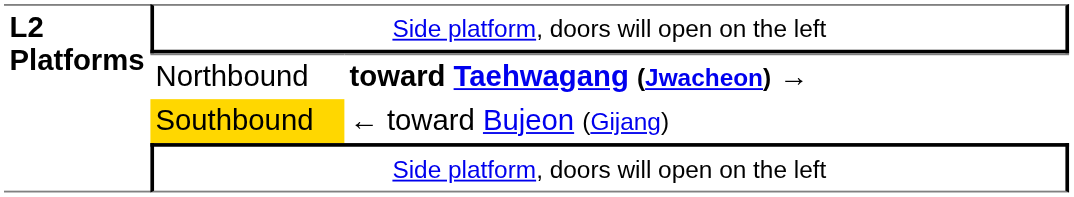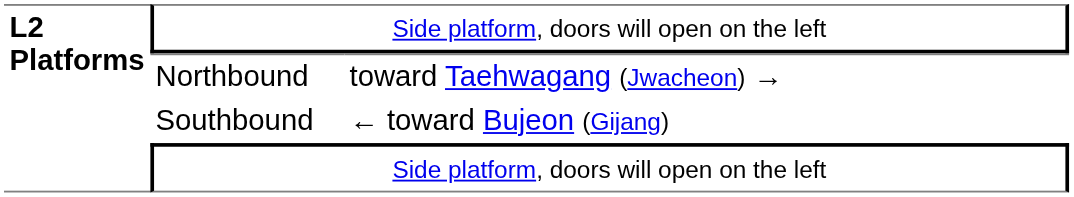(579, 76) bold -> (566, 76) normal
(234, 120) gold background -> (234, 120) no background
